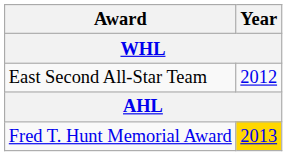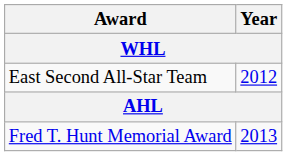(259, 135) gold background -> (259, 135) no background
